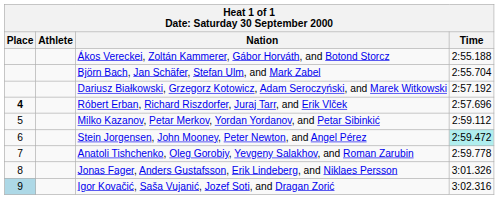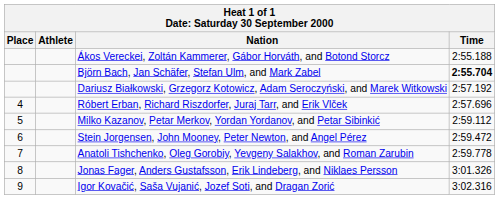(472, 72) normal -> (472, 72) bold
(20, 105) bold -> (20, 105) normal
(472, 137) paleturquoise background -> (472, 137) no background
(20, 186) lightblue background -> (20, 186) no background
